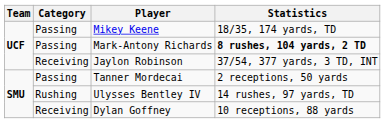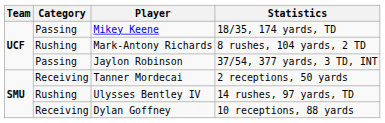(56, 46) Passing -> (56, 46) Rushing
(292, 46) bold -> (292, 46) normal
(62, 62) Receiving -> (56, 62) Passing
(56, 78) Passing -> (62, 78) Receiving
